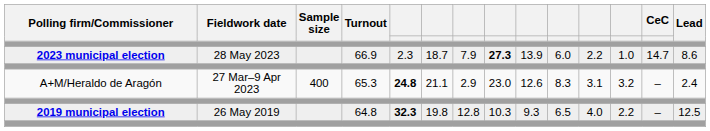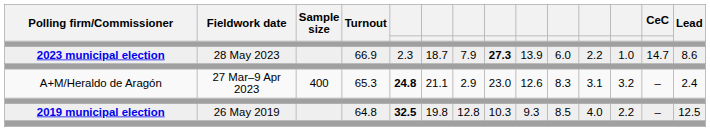(405, 112) 32.3 -> (405, 112) 32.5
(563, 112) 6.5 -> (563, 112) 8.5
